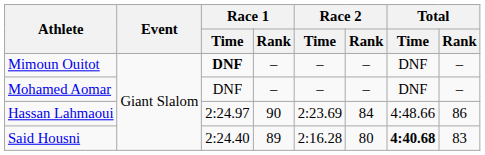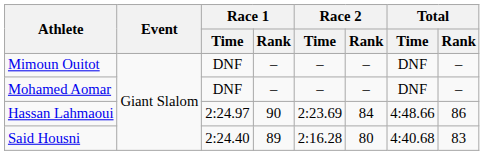(227, 65) bold -> (227, 65) normal
(413, 138) bold -> (412, 138) normal
